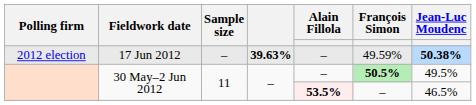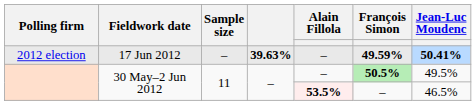(382, 55) normal -> (382, 55) bold
(441, 55) 50.38% -> (441, 55) 50.41%
